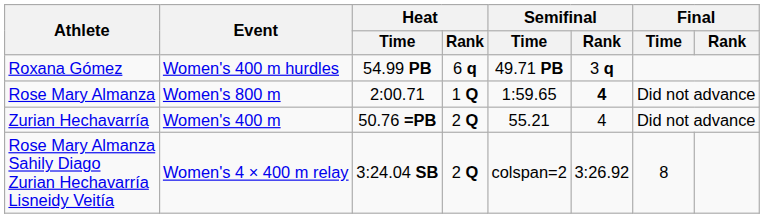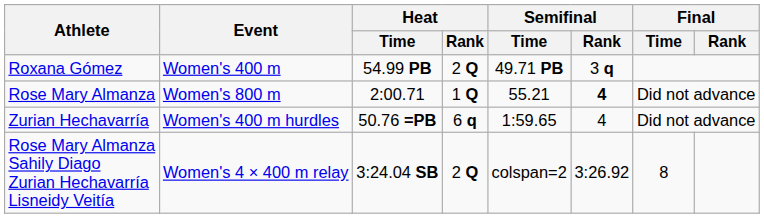(251, 68) Women's 400 m hurdles -> (222, 68) Women's 400 m
(465, 68) 6 q -> (465, 68) 2 Q
(529, 94) 1:59.65 -> (529, 94) 55.21
(222, 120) Women's 400 m -> (251, 120) Women's 400 m hurdles
(465, 120) 2 Q -> (465, 120) 6 q
(529, 120) 55.21 -> (529, 120) 1:59.65
